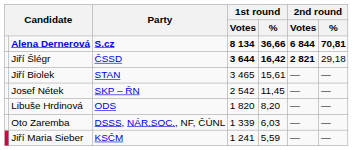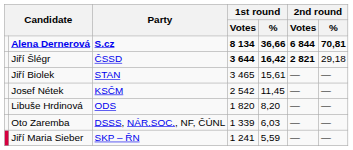(117, 91) SKP – ŘN -> (109, 91) KSČM
(109, 138) KSČM -> (117, 138) SKP – ŘN
